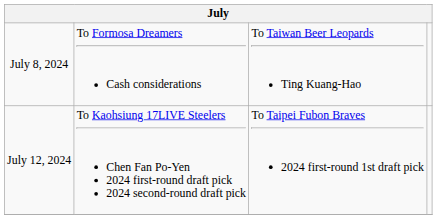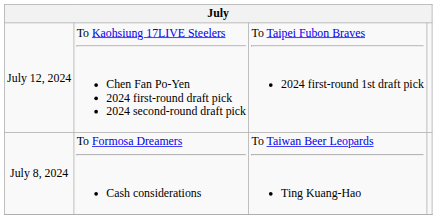rows swapped: (39, 64) <-> (39, 160)
